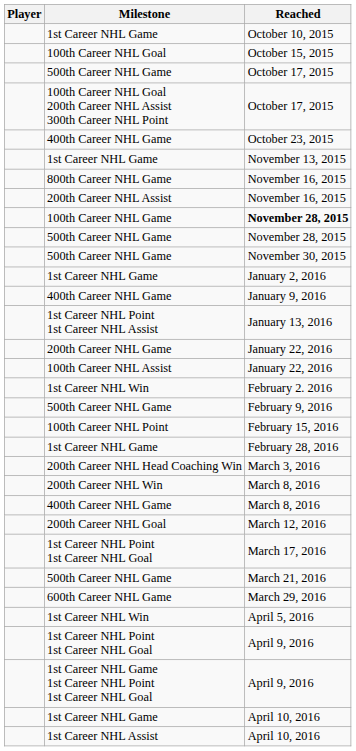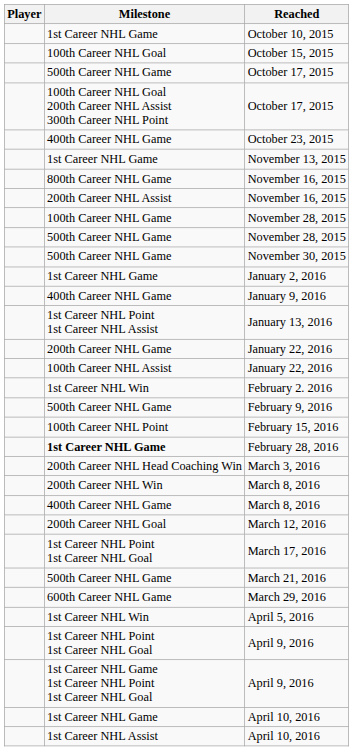(298, 217) bold -> (297, 217) normal
(102, 446) normal -> (106, 446) bold
